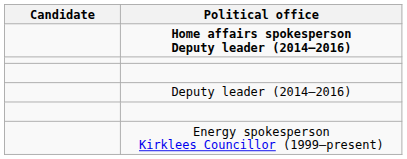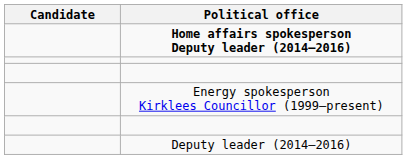(261, 92) Deputy leader (2014–2016) -> (261, 99) Energy spokesperson Kirklees Councillor (1999–present)
(261, 138) Energy spokesperson Kirklees Councillor (1999–present) -> (261, 145) Deputy leader (2014–2016)
